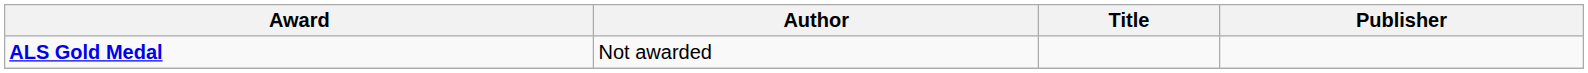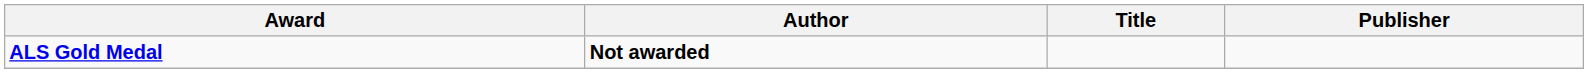(655, 52) normal -> (650, 52) bold
